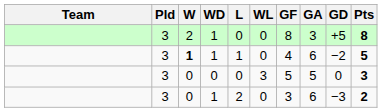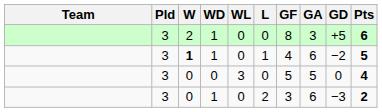columns swapped: (263, 14) <-> (239, 14)
(364, 35) 8 -> (364, 35) 6
(364, 76) 3 -> (364, 76) 4
